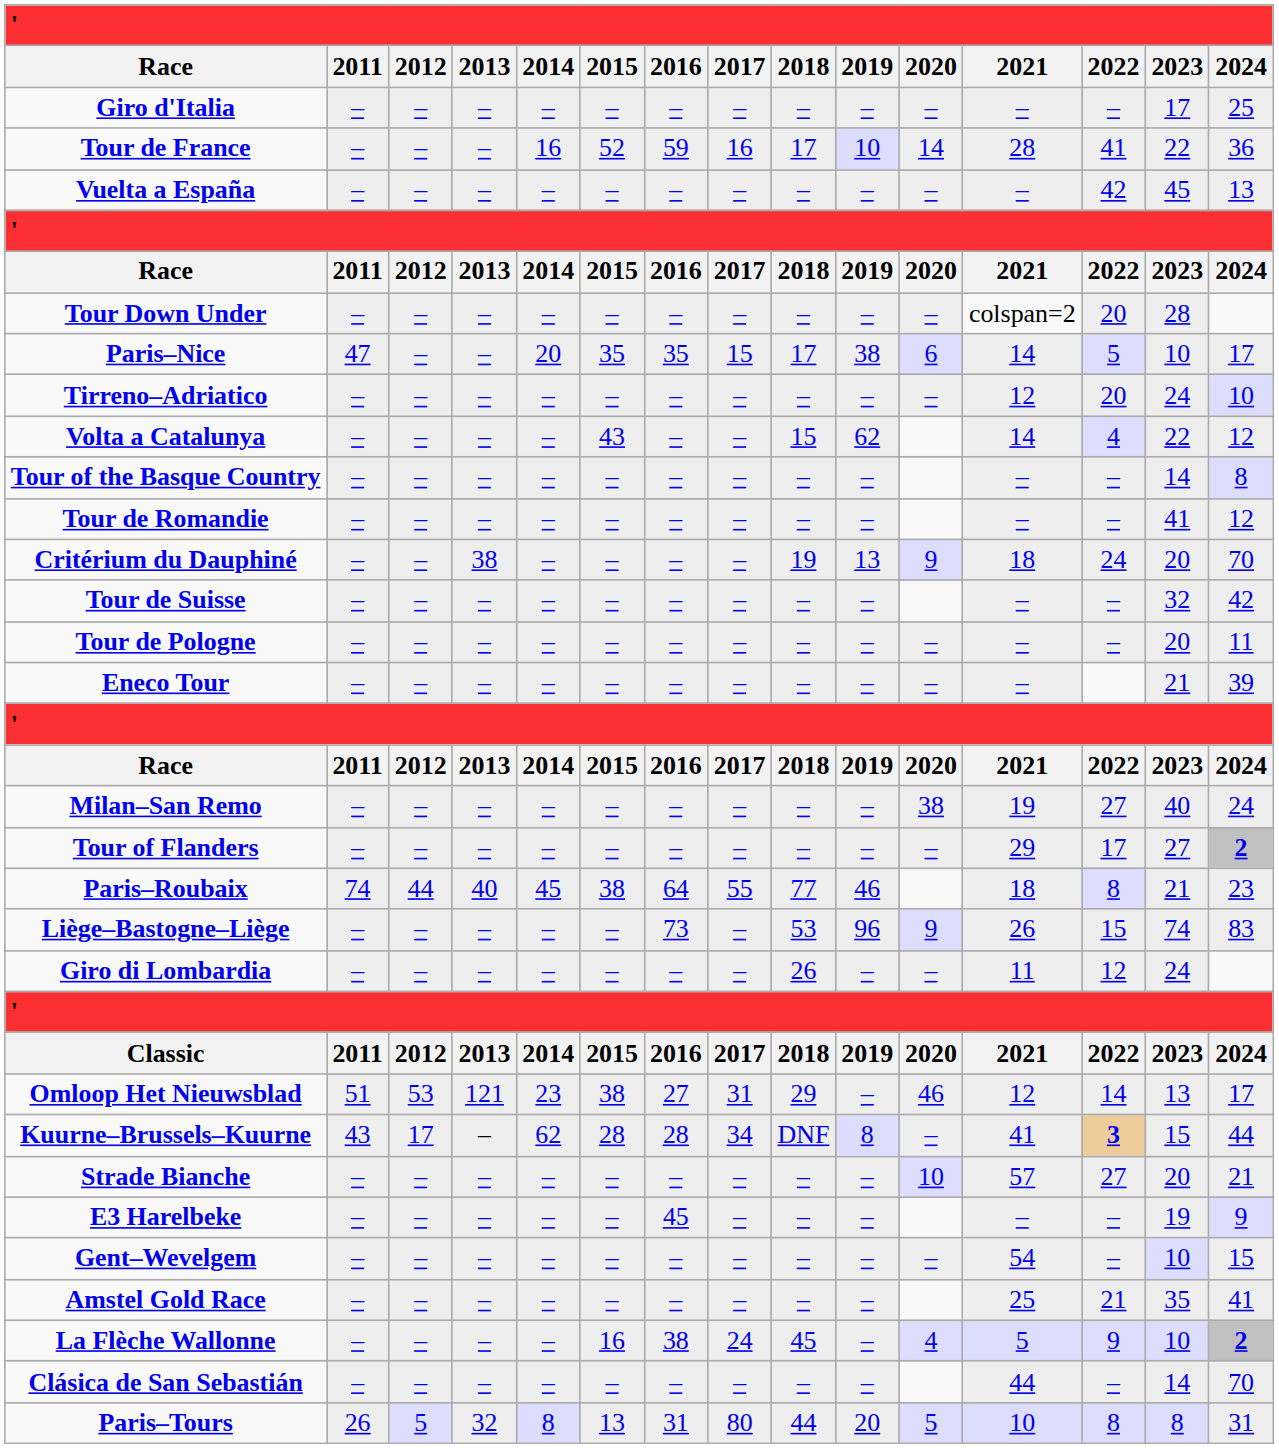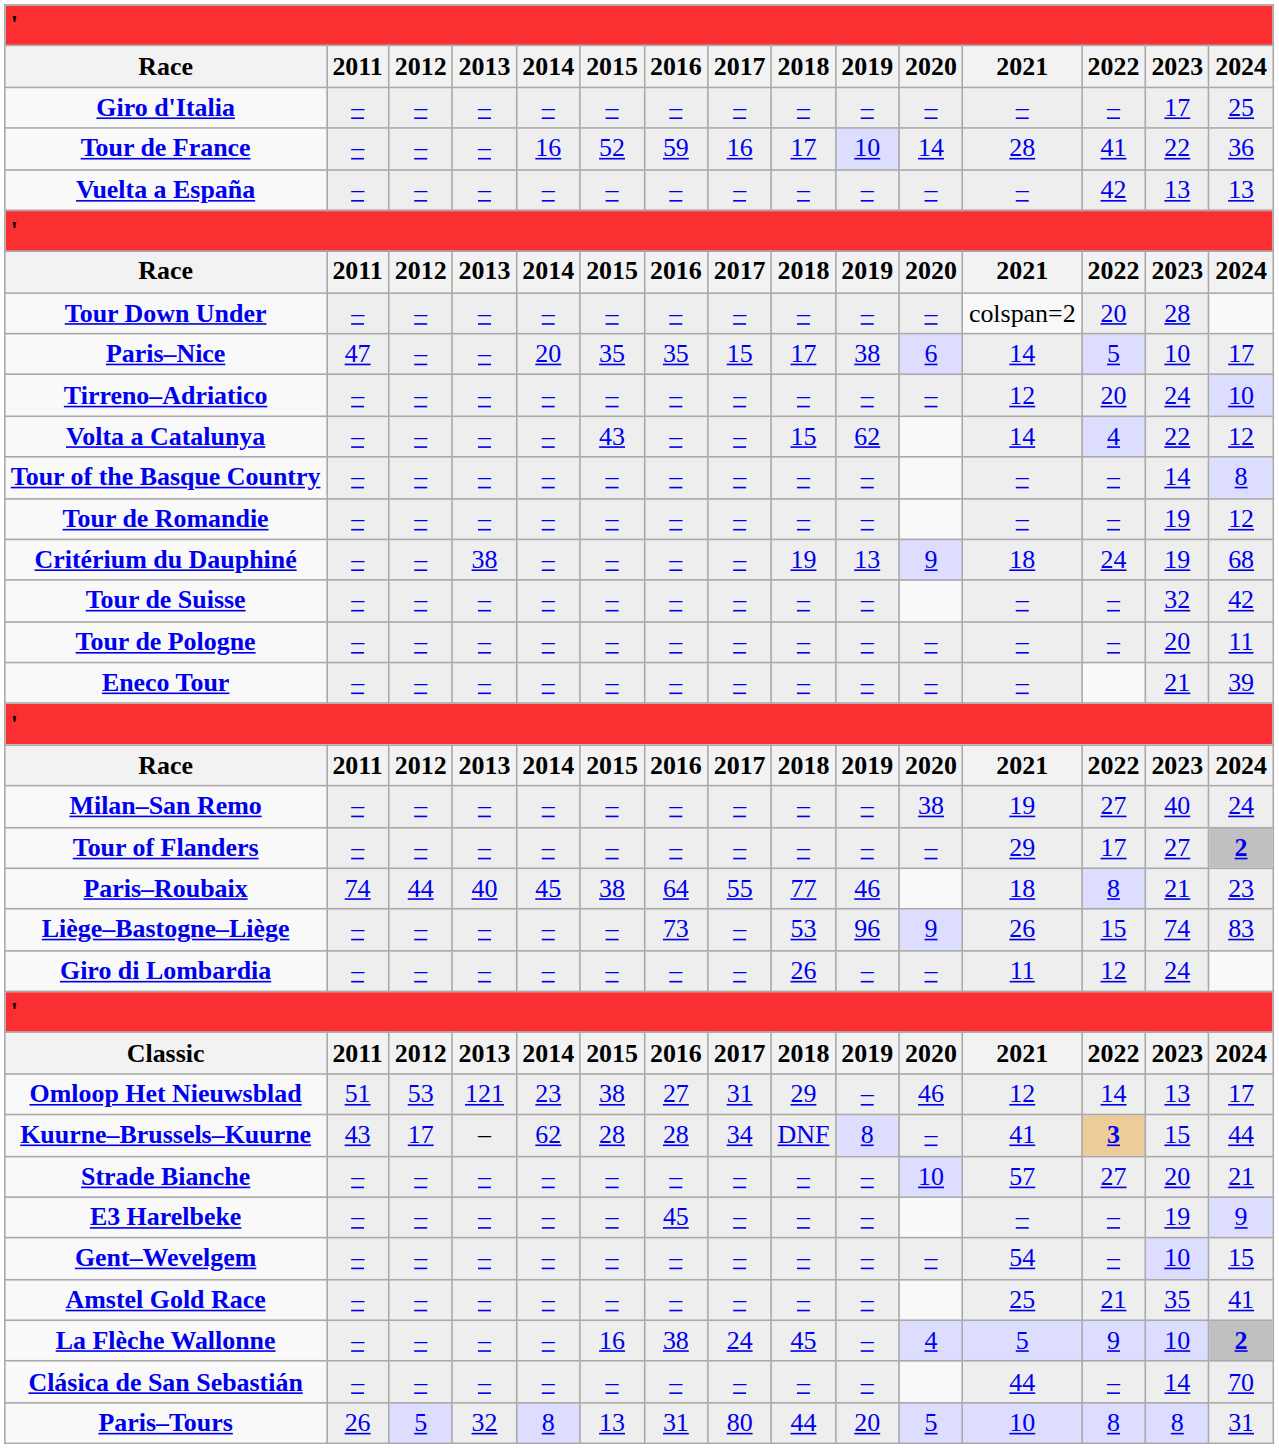(1177, 189) 45 -> (1177, 189) 13
(1177, 518) 41 -> (1177, 518) 19
(1177, 559) 20 -> (1177, 559) 19
(1241, 559) 70 -> (1241, 559) 68
